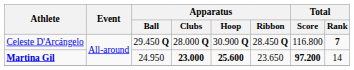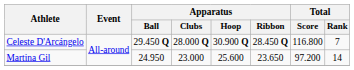(337, 42) bold -> (337, 42) normal
(31, 58) bold -> (28, 58) normal
(191, 58) bold -> (191, 58) normal
(231, 58) bold -> (231, 58) normal
(308, 58) bold -> (308, 58) normal
